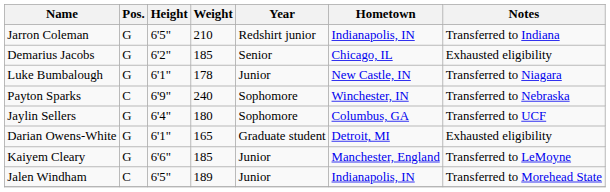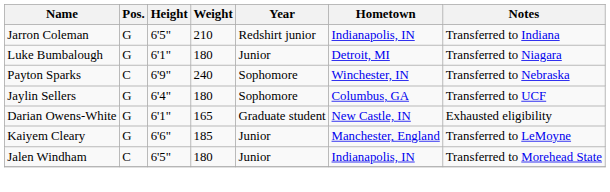- row: (51, 55)
(203, 75) 178 -> (203, 55) 180
(371, 75) New Castle, IN -> (361, 55) Detroit, MI
(361, 136) Detroit, MI -> (371, 116) New Castle, IN
(203, 177) 189 -> (203, 156) 180
